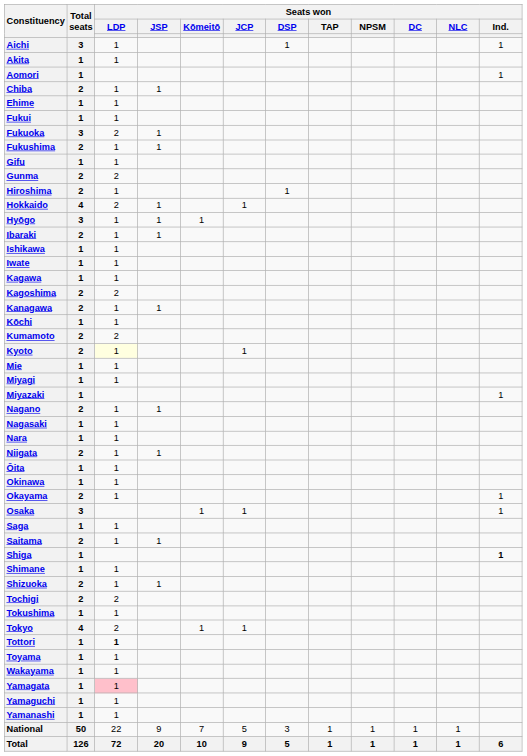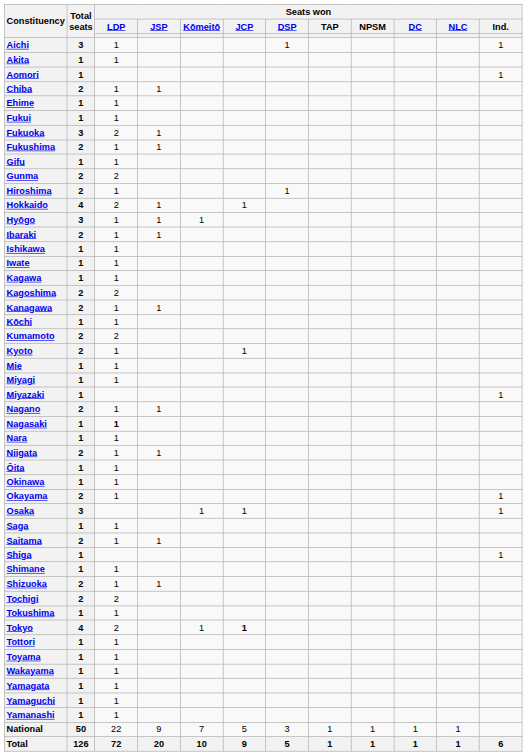(116, 351) lightyellow background -> (116, 351) no background
(116, 424) normal -> (116, 424) bold
(501, 555) bold -> (501, 555) normal
(244, 628) normal -> (244, 628) bold
(116, 642) bold -> (116, 642) normal
(116, 686) pink background -> (116, 686) no background
